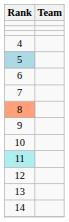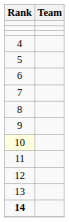(20, 60) lightblue background -> (20, 60) no background
(20, 109) lightsalmon background -> (20, 109) no background
(20, 142) no background -> (20, 142) lightyellow background
(20, 159) paleturquoise background -> (20, 159) no background
(20, 208) normal -> (20, 208) bold
